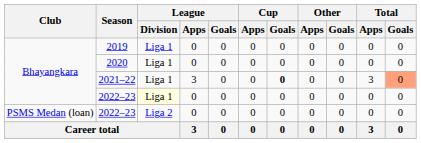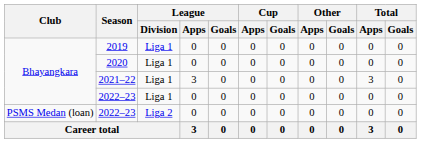(282, 79) bold -> (282, 79) normal
(401, 79) lightsalmon background -> (401, 79) no background
(159, 96) lightyellow background -> (159, 96) no background
